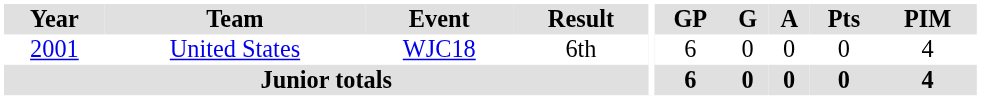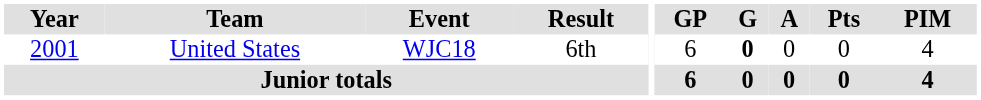(748, 49) normal -> (748, 49) bold
